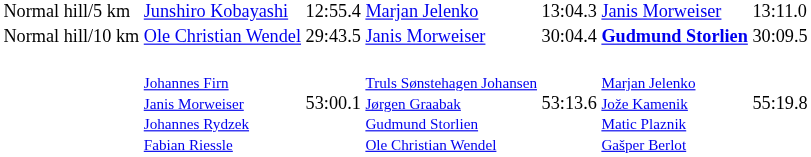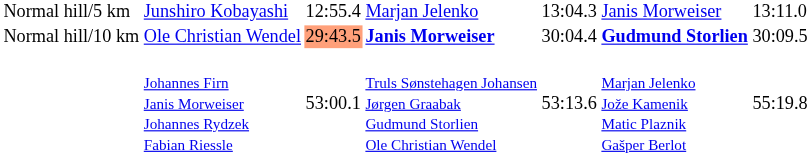(333, 36) no background -> (333, 36) lightsalmon background
(425, 36) normal -> (430, 36) bold
